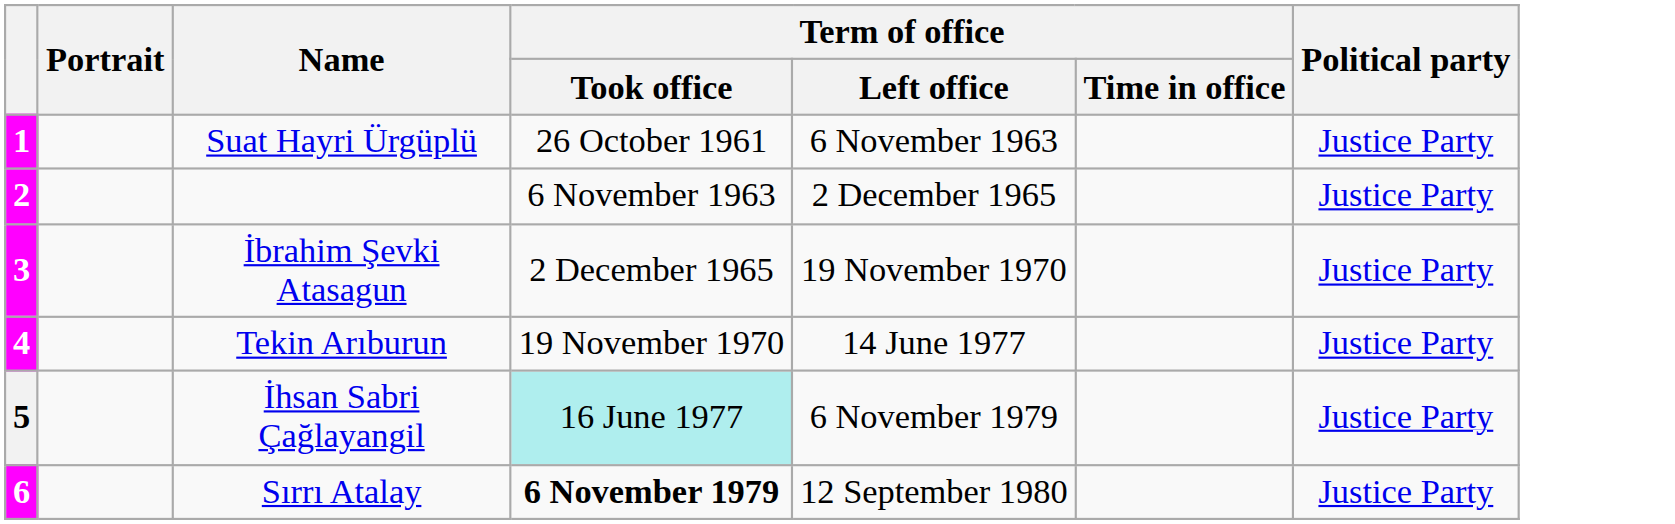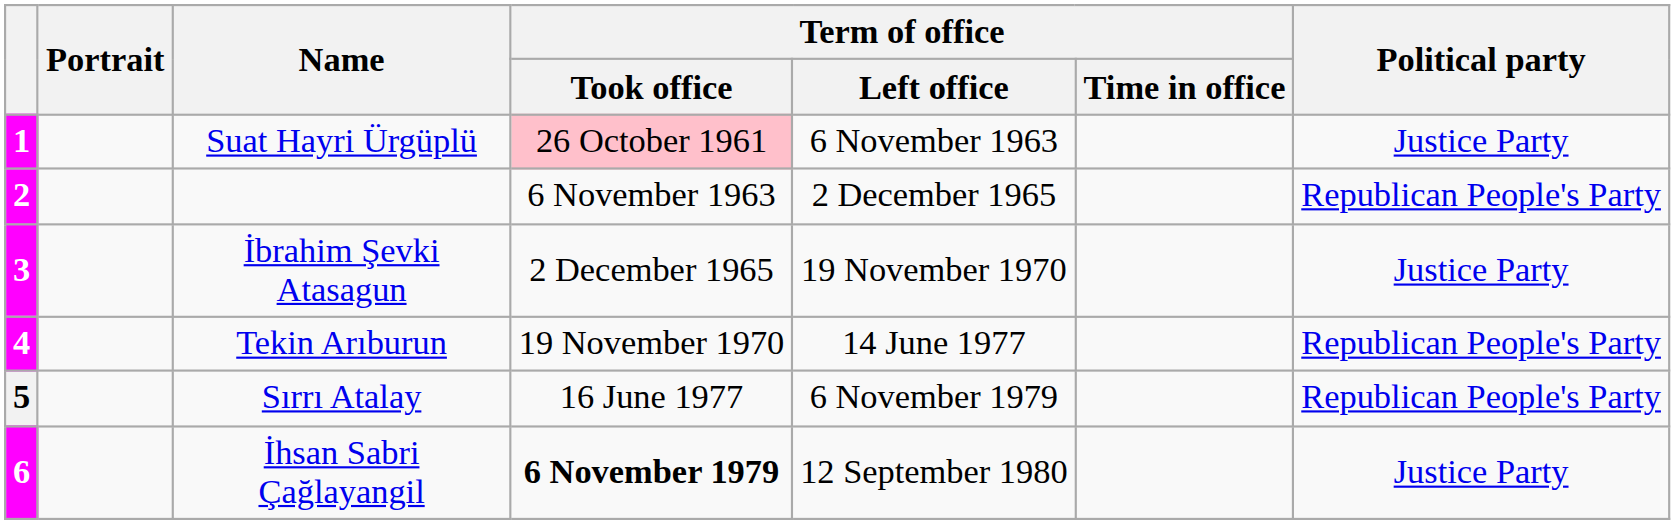(651, 140) no background -> (651, 140) pink background
(1406, 195) Justice Party -> (1481, 195) Republican People's Party
(1406, 343) Justice Party -> (1481, 343) Republican People's Party
(342, 417) İhsan Sabri Çağlayangil -> (342, 397) Sırrı Atalay
(651, 417) paleturquoise background -> (651, 397) no background
(1406, 417) Justice Party -> (1481, 397) Republican People's Party
(342, 491) Sırrı Atalay -> (342, 471) İhsan Sabri Çağlayangil
